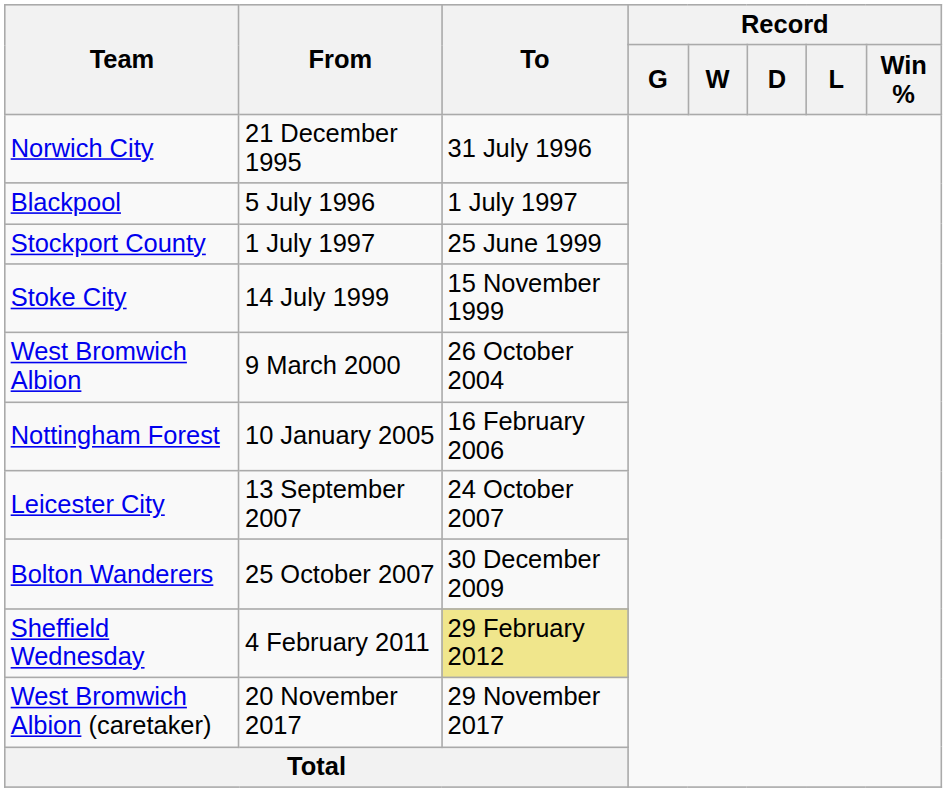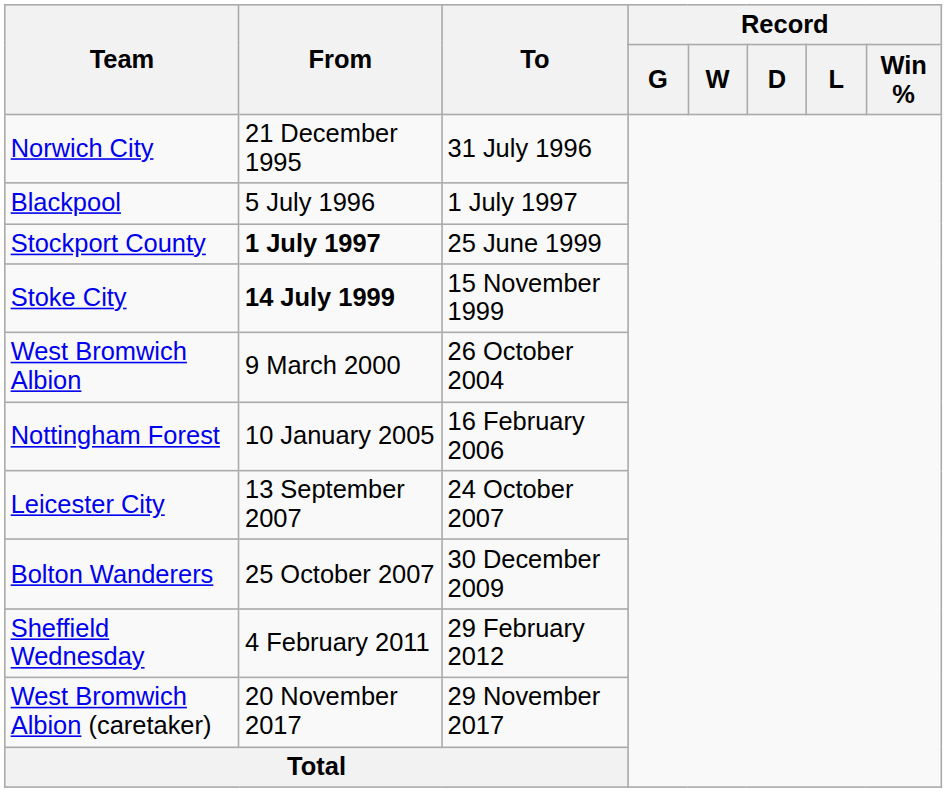(310, 243) normal -> (313, 243) bold
(317, 297) normal -> (320, 297) bold
(516, 642) khaki background -> (516, 642) no background
